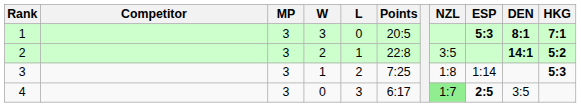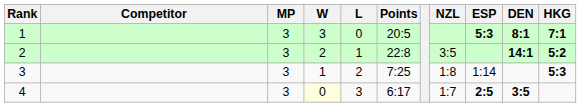(322, 92) no background -> (322, 92) lightyellow background
(448, 92) lightgreen background -> (448, 92) no background
(521, 92) normal -> (521, 92) bold
